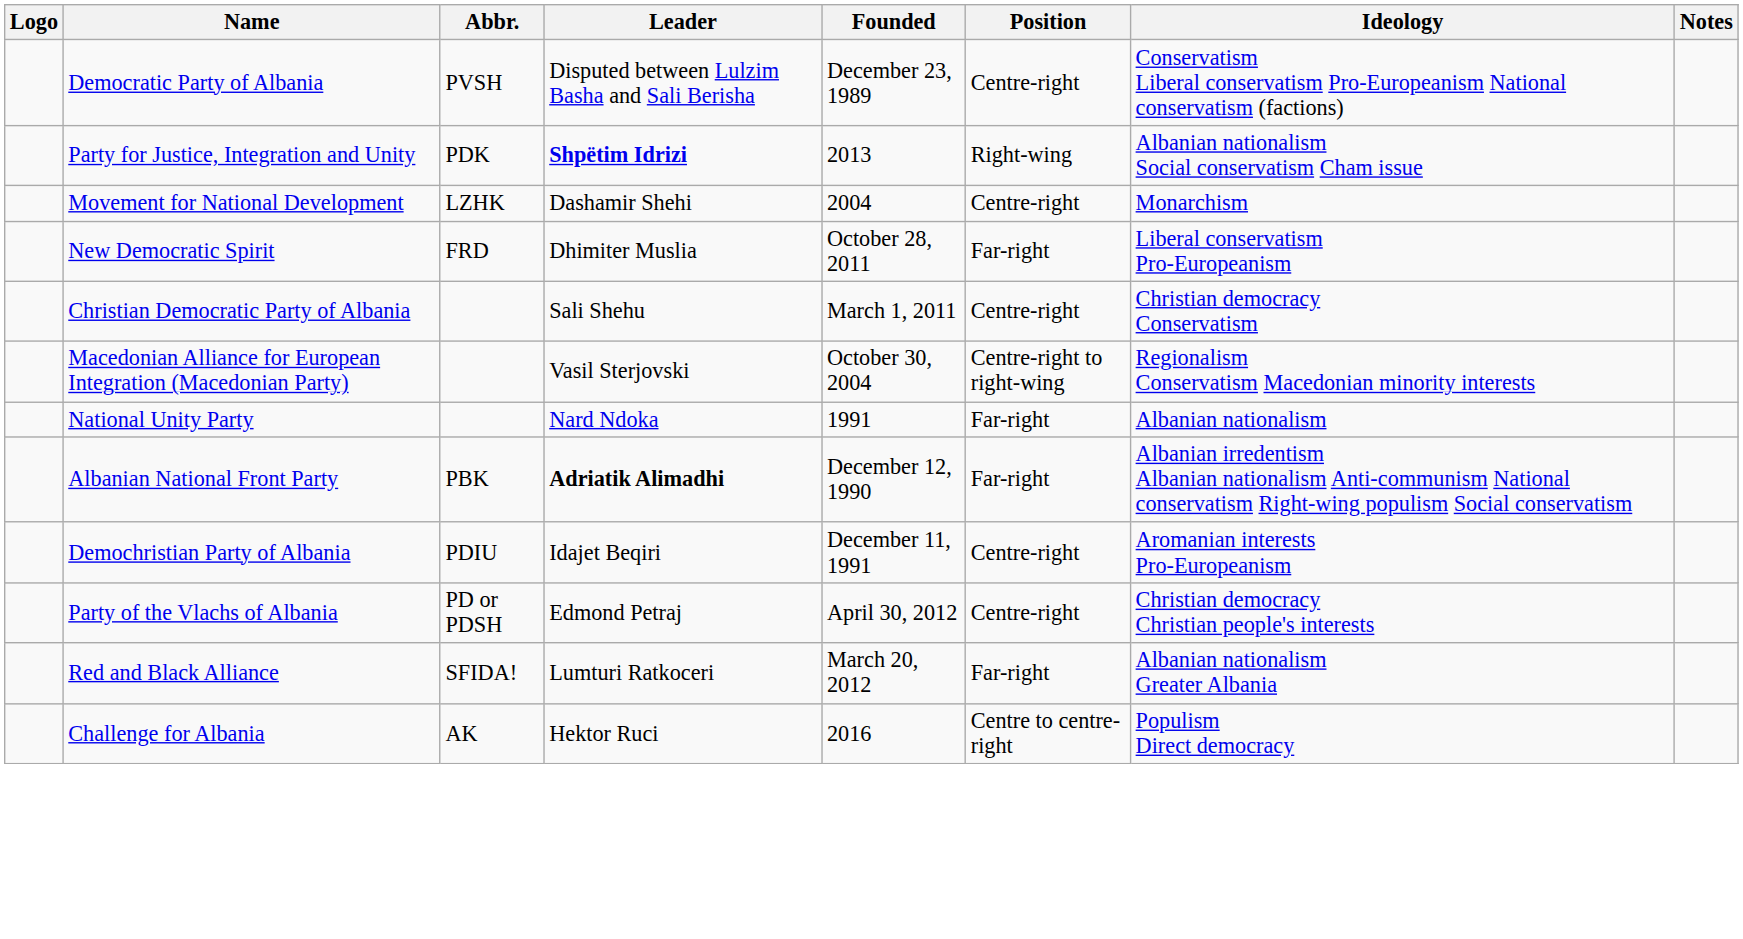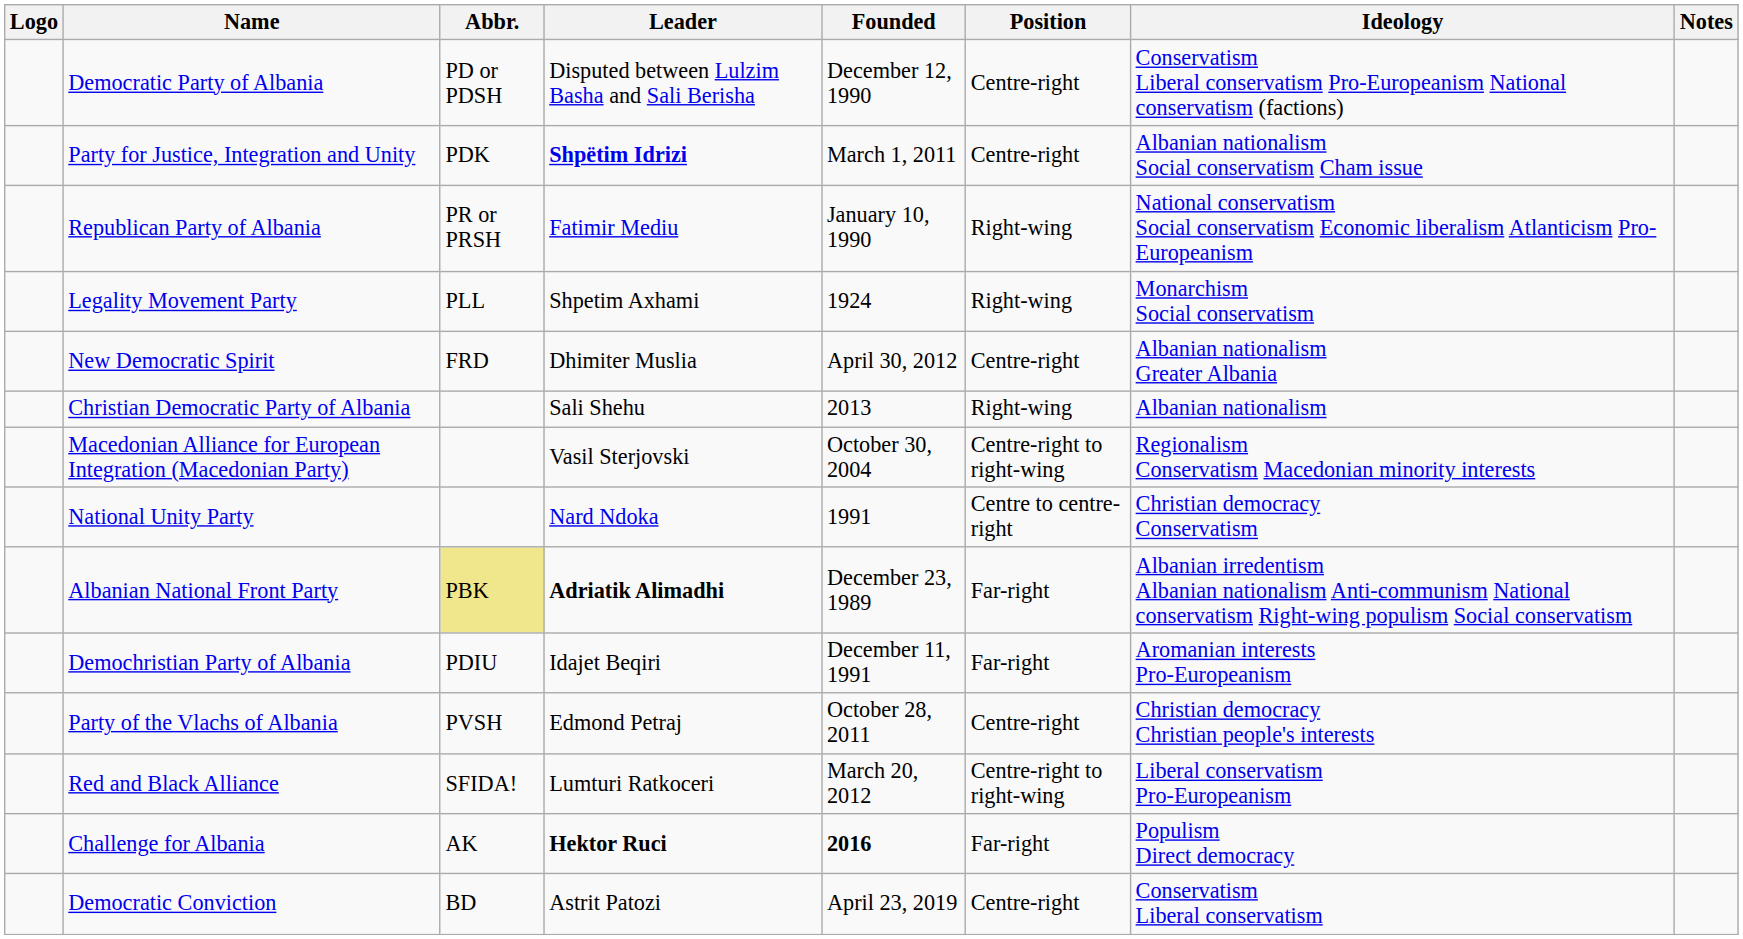(474, 82) PVSH -> (474, 82) PD or PDSH
(889, 82) December 23, 1989 -> (889, 82) December 12, 1990
(849, 155) 2013 -> (892, 155) March 1, 2011
(1021, 155) Right-wing -> (1025, 155) Centre-right
+ row: (195, 228)
+ row: (183, 300)
- row: (236, 203)
(879, 250) October 28, 2011 -> (892, 361) April 30, 2012
(1010, 250) Far-right -> (1025, 361) Centre-right
(1229, 250) Liberal conservatism Pro-Europeanism -> (1231, 361) Albanian nationalism Greater Albania
(892, 311) March 1, 2011 -> (849, 408) 2013
(1025, 311) Centre-right -> (1021, 408) Right-wing
(1228, 311) Christian democracy Conservatism -> (1231, 408) Albanian nationalism
(1010, 419) Far-right -> (1045, 516) Centre to centre-right
(1231, 419) Albanian nationalism -> (1228, 516) Christian democracy Conservatism
(467, 479) no background -> (467, 589) khaki background
(889, 479) December 12, 1990 -> (889, 589) December 23, 1989
(1025, 552) Centre-right -> (1010, 662) Far-right
(474, 612) PD or PDSH -> (474, 722) PVSH
(892, 612) April 30, 2012 -> (879, 722) October 28, 2011
(1010, 672) Far-right -> (1036, 783) Centre-right to right-wing
(1231, 672) Albanian nationalism Greater Albania -> (1229, 783) Liberal conservatism Pro-Europeanism
(604, 733) normal -> (608, 843) bold
(849, 733) normal -> (849, 843) bold
(1045, 733) Centre to centre-right -> (1010, 843) Far-right
+ row: (172, 903)
